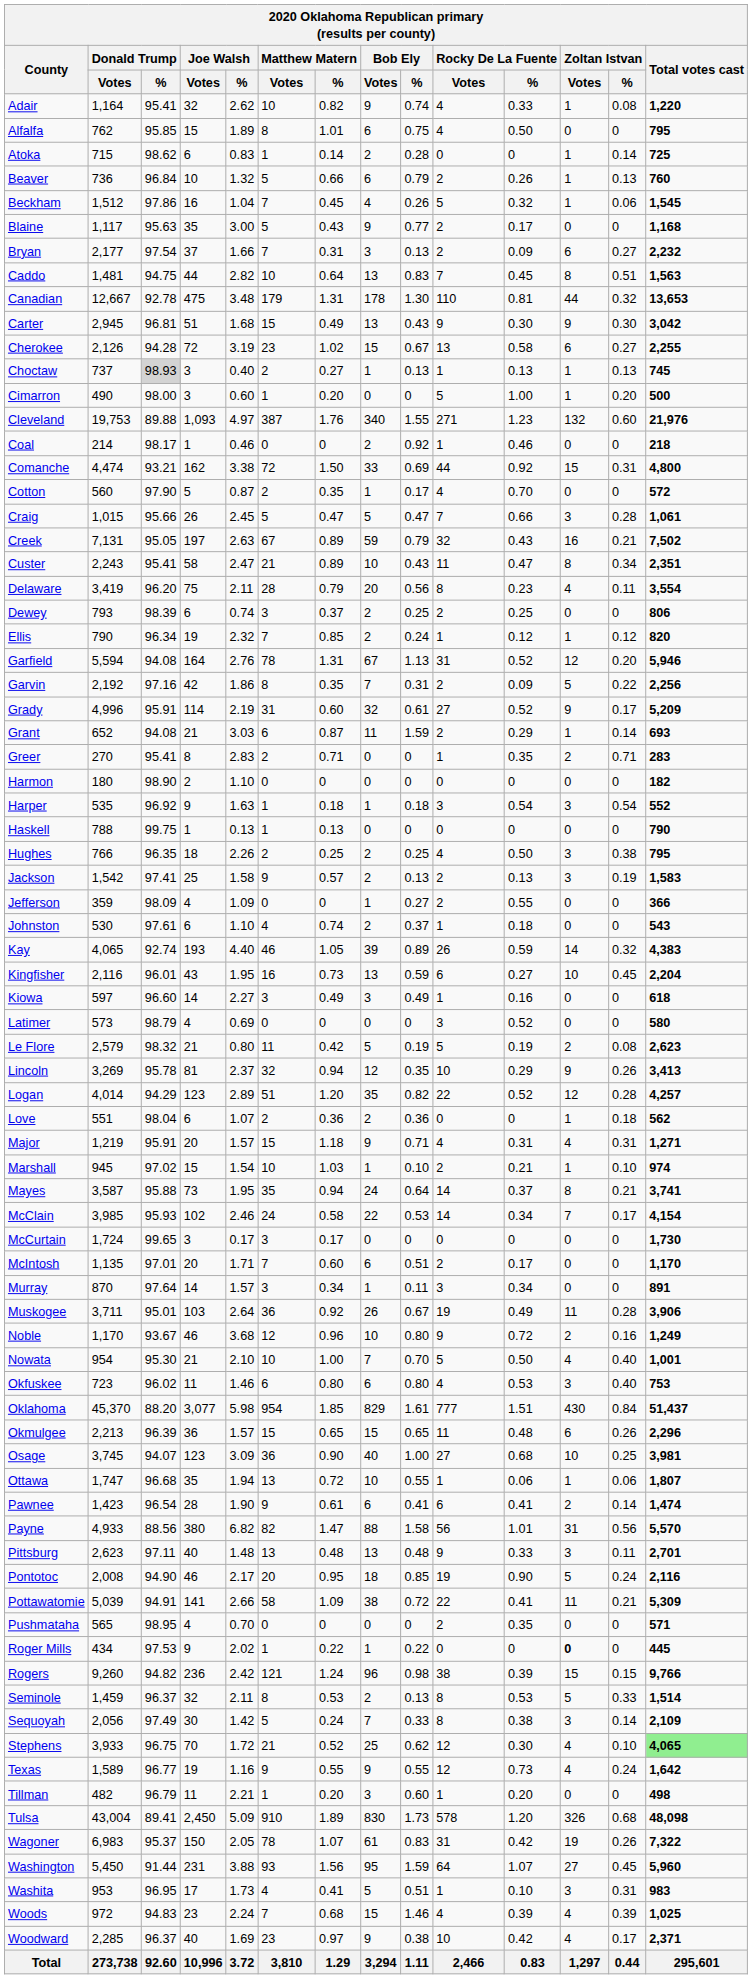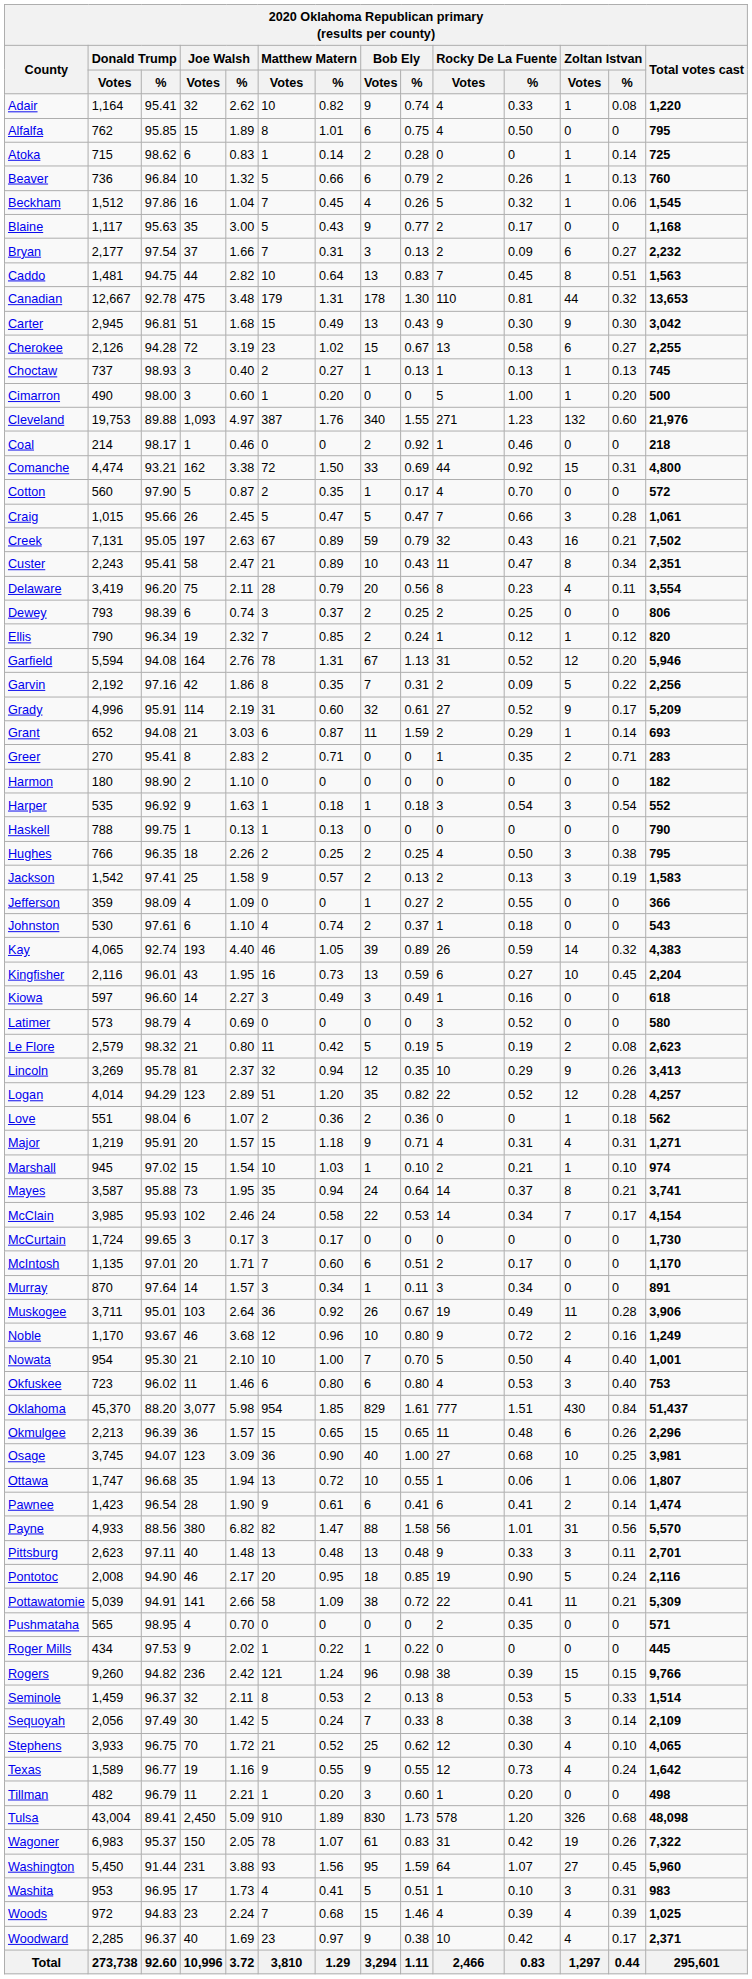(161, 372) lightgrey background -> (161, 372) no background
(568, 1648) bold -> (568, 1649) normal
(665, 1745) lightgreen background -> (665, 1745) no background
